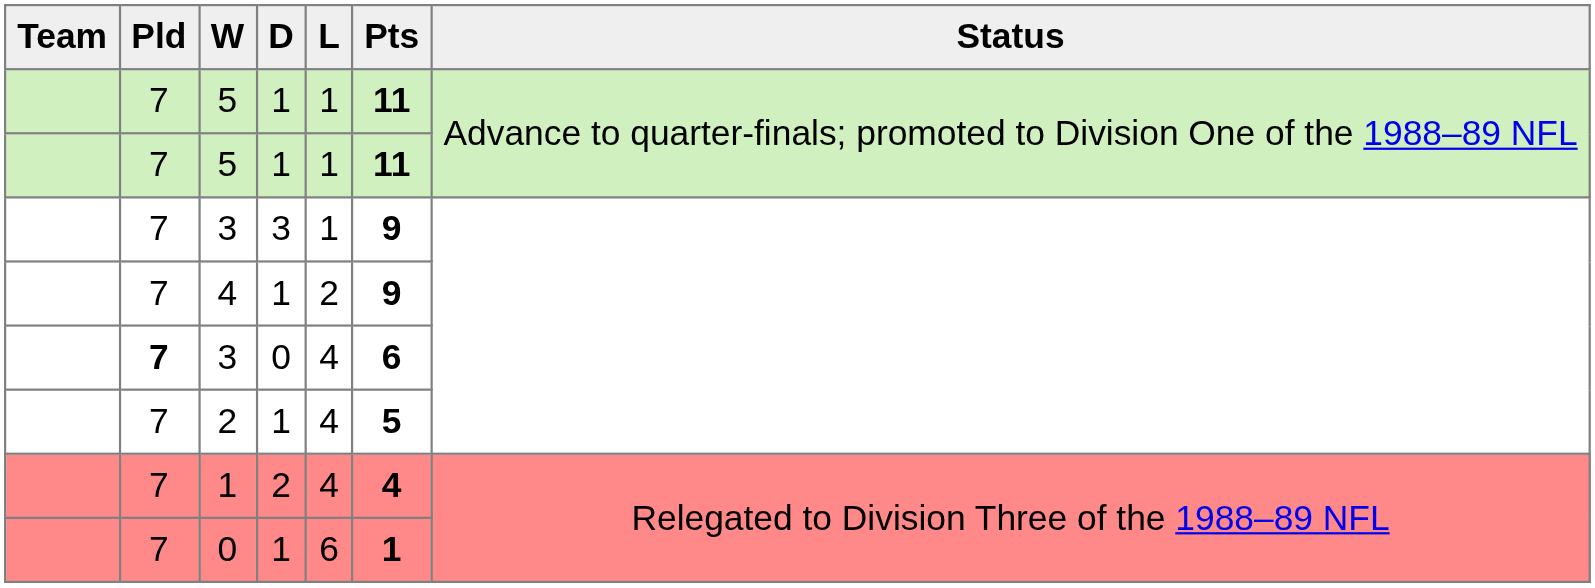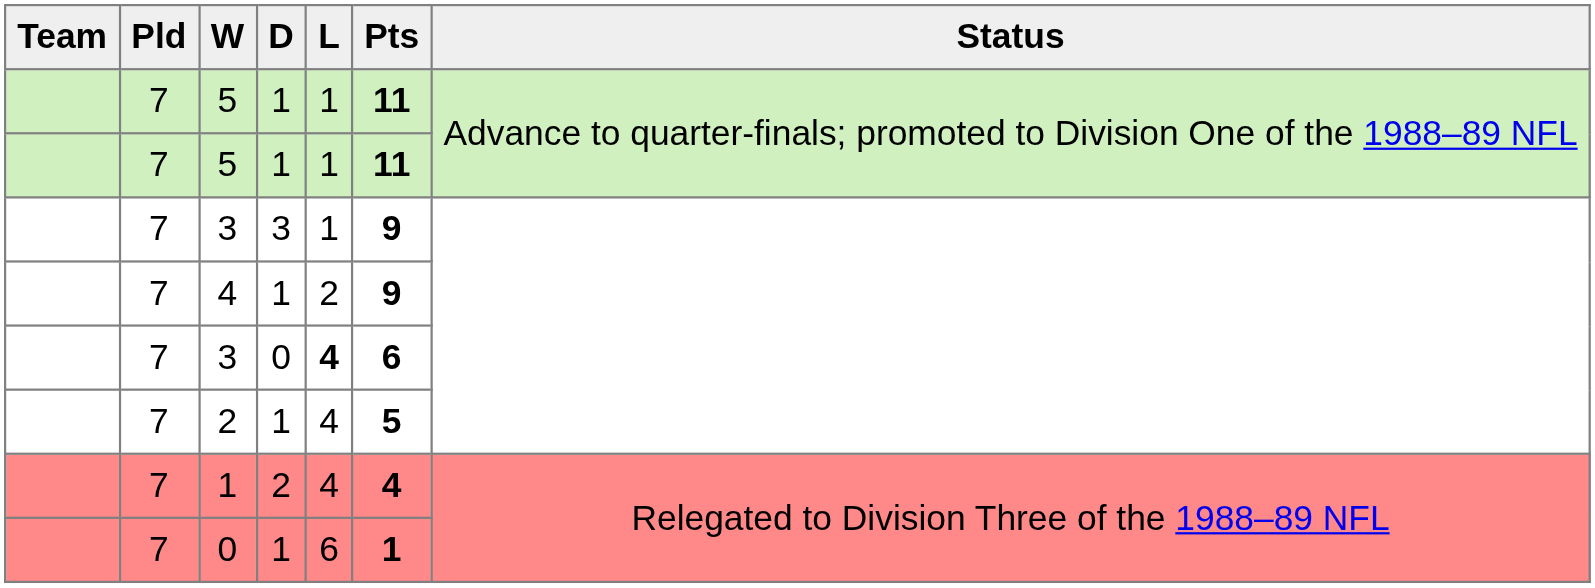(159, 356) bold -> (159, 356) normal
(329, 356) normal -> (329, 356) bold
